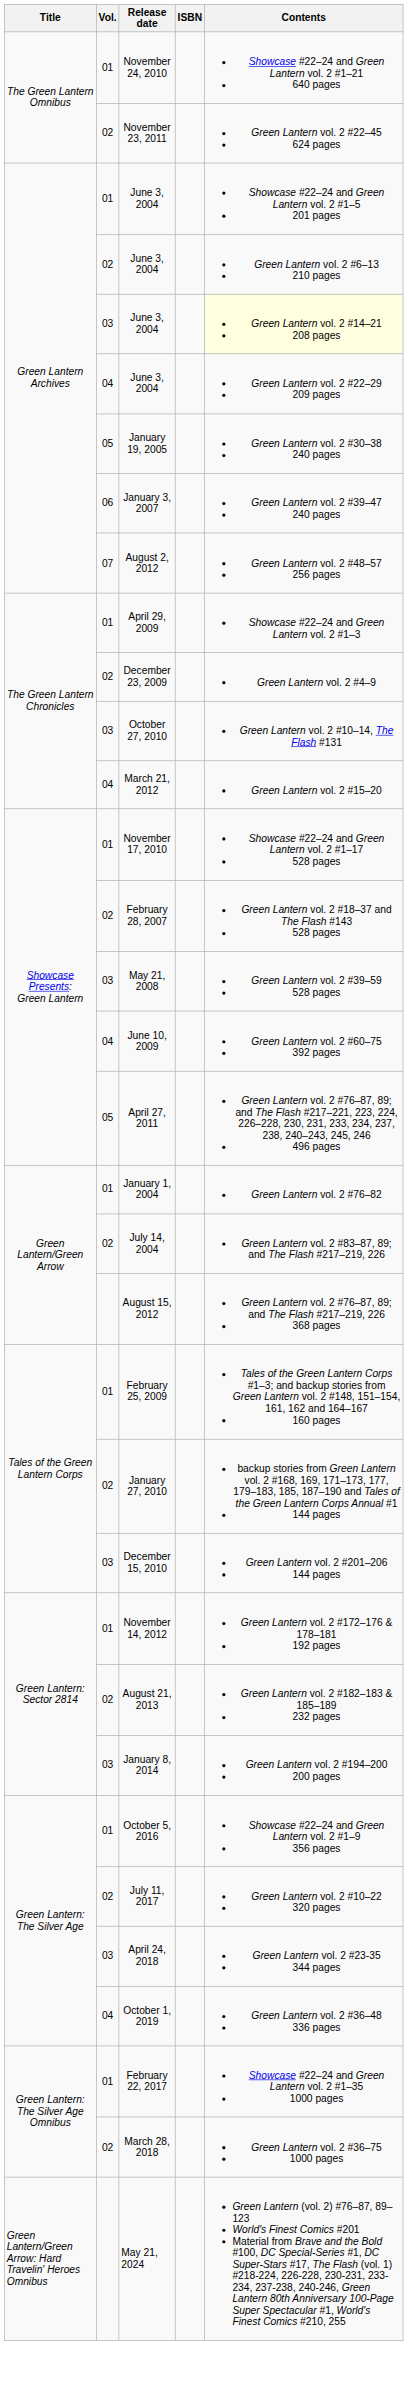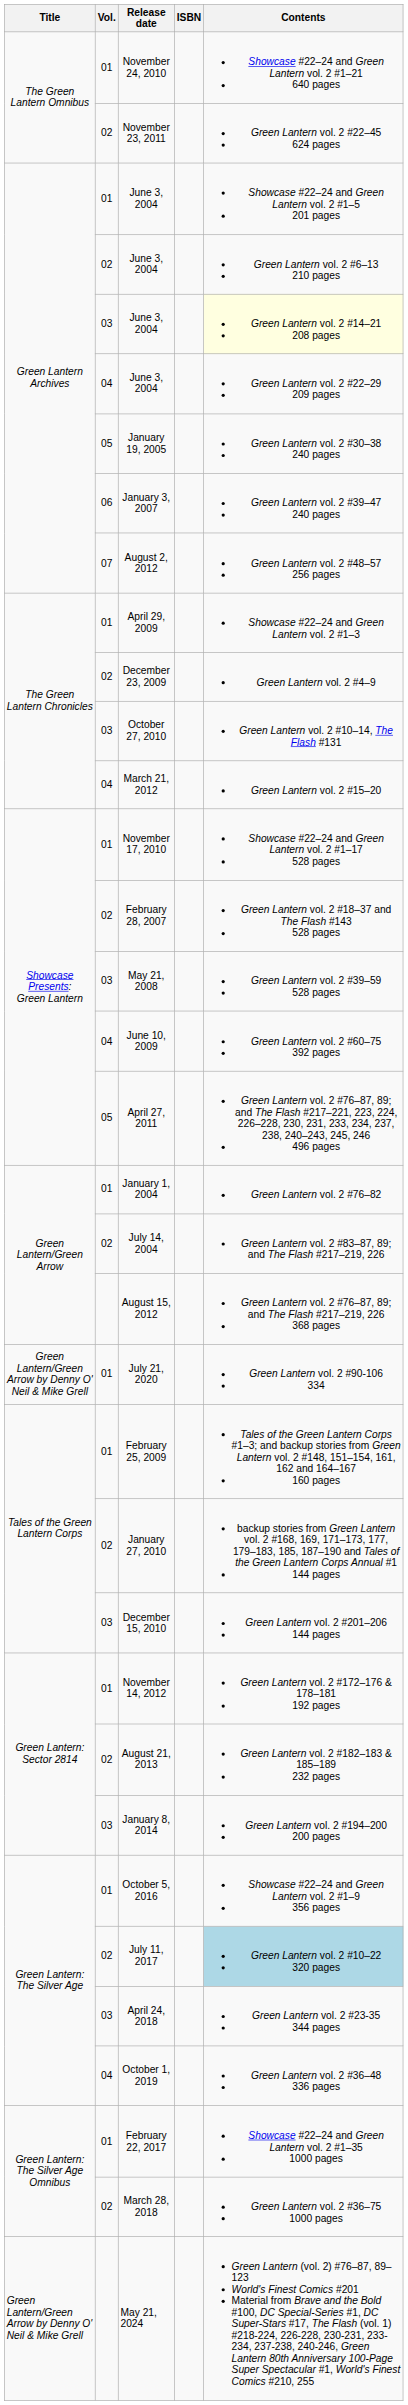+ row: (107, 1374)
(304, 1902) no background -> (303, 1962) lightblue background
(43, 2258) Green Lantern/Green Arrow: Hard Travelin' Heroes Omnibus -> (49, 2318) Green Lantern/Green Arrow by Denny O' Neil & Mike Grell
